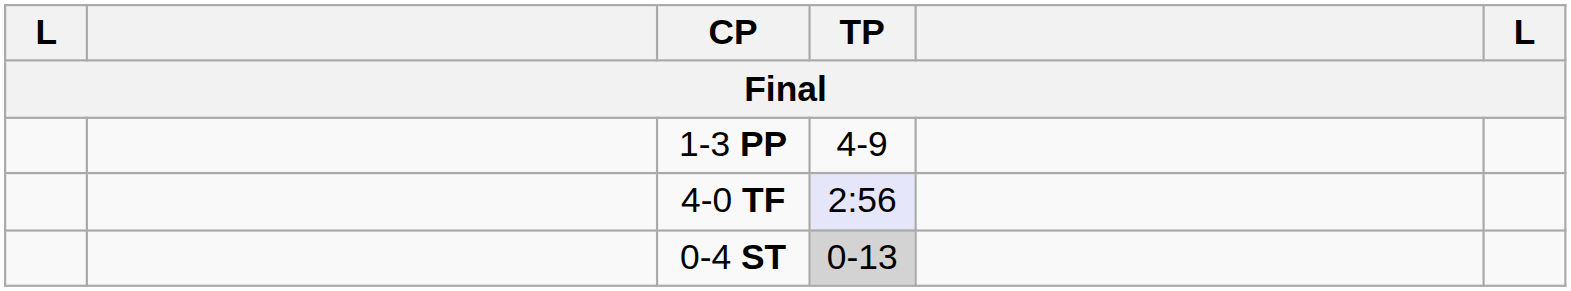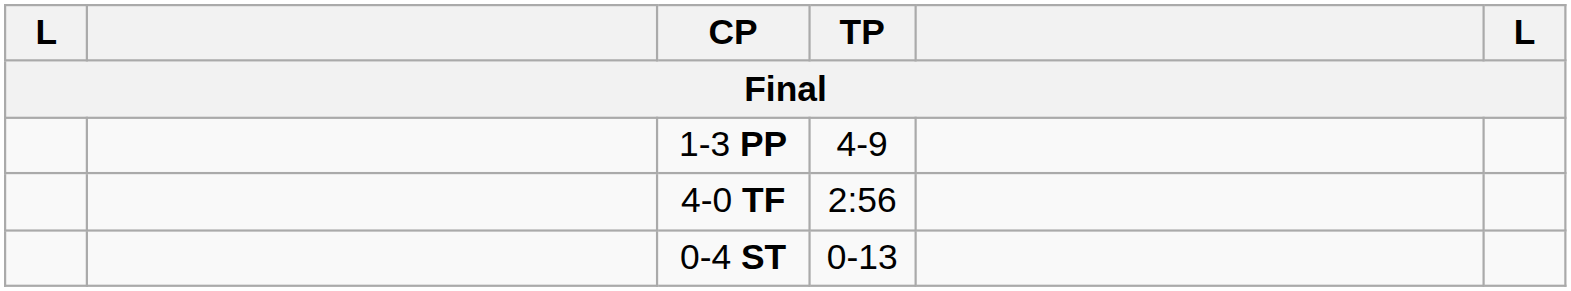(862, 200) lavender background -> (862, 200) no background
(862, 256) lightgrey background -> (862, 256) no background
